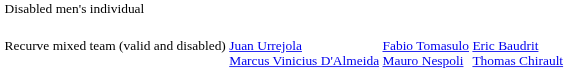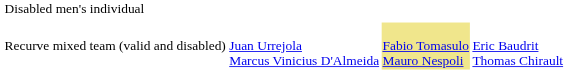(426, 53) no background -> (426, 53) khaki background
